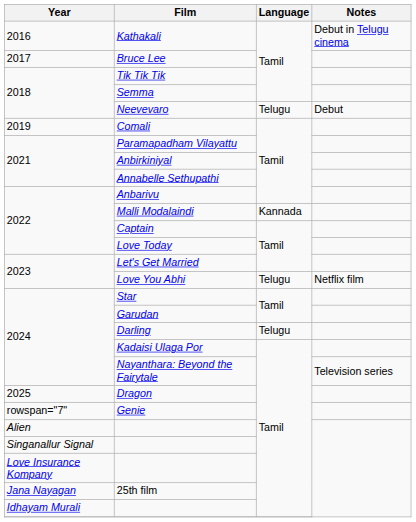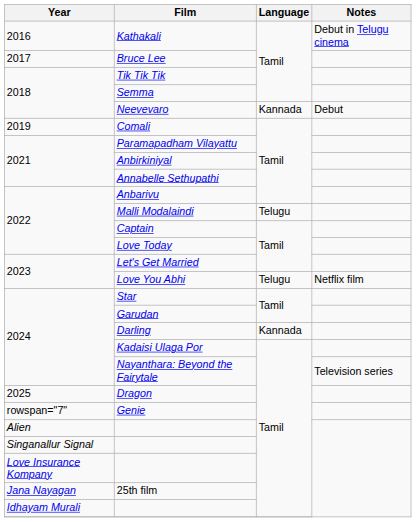(275, 110) Telugu -> (280, 110) Kannada
(280, 212) Kannada -> (275, 212) Telugu
(275, 331) Telugu -> (280, 331) Kannada
